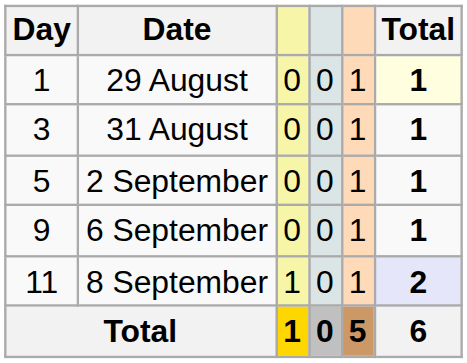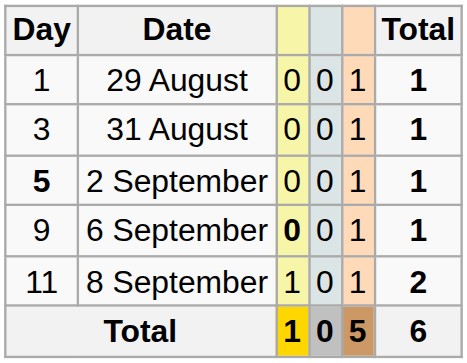(418, 80) lightyellow background -> (418, 80) no background
(42, 181) normal -> (42, 181) bold
(292, 231) normal -> (292, 231) bold
(418, 281) lavender background -> (418, 281) no background
